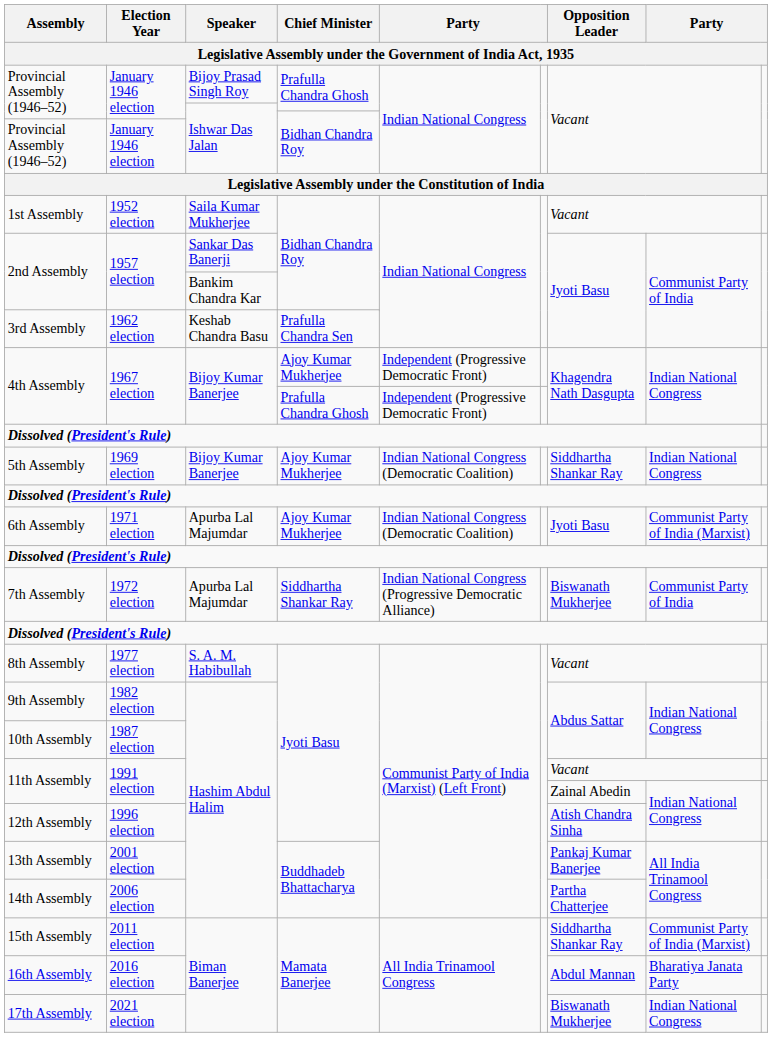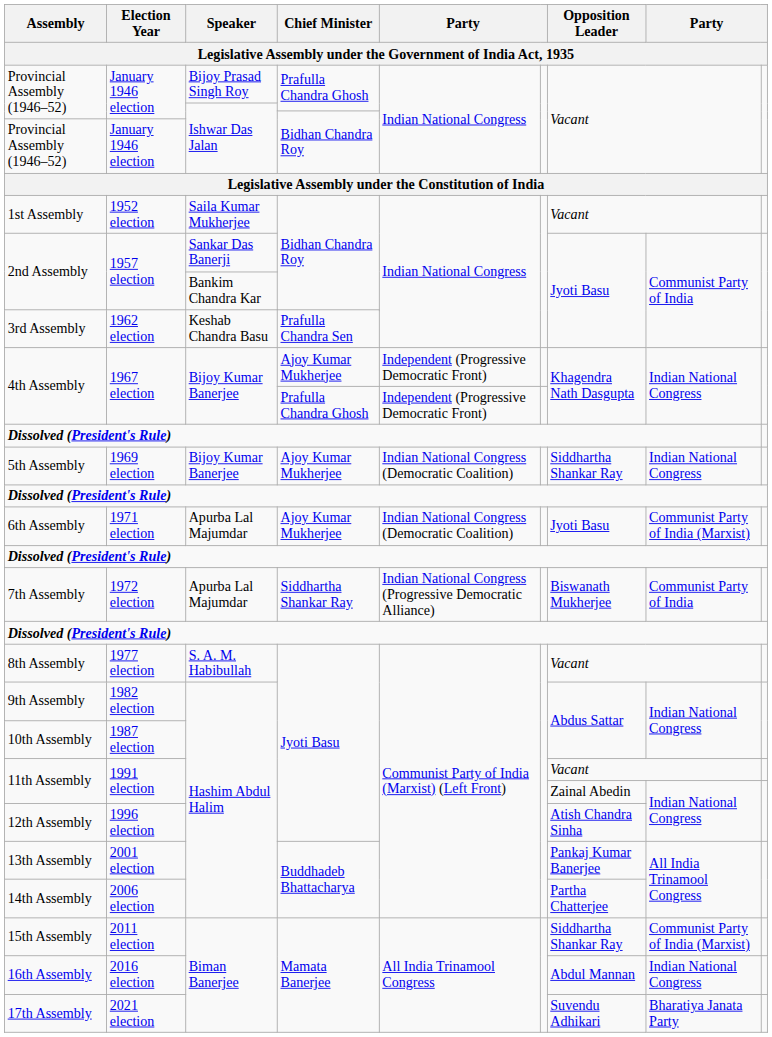(696, 974) Bharatiya Janata Party -> (693, 974) Indian National Congress
(581, 1013) Biswanath Mukherjee -> (575, 1013) Suvendu Adhikari
(693, 1013) Indian National Congress -> (696, 1013) Bharatiya Janata Party
